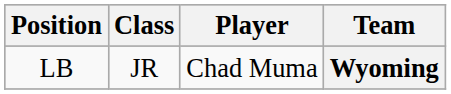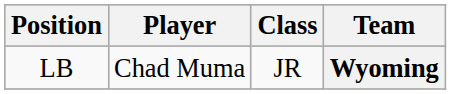columns swapped: (252, 25) <-> (144, 25)
